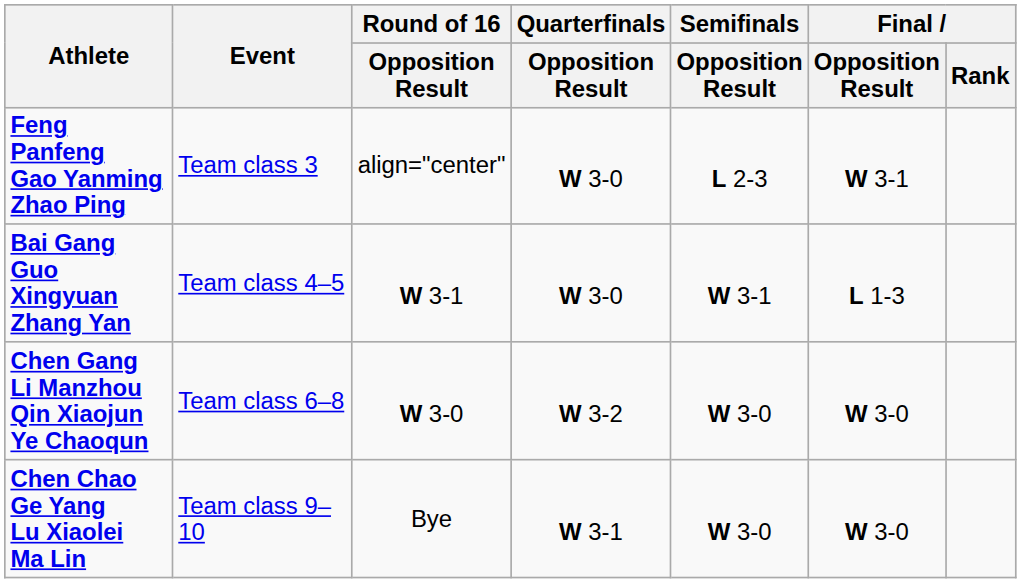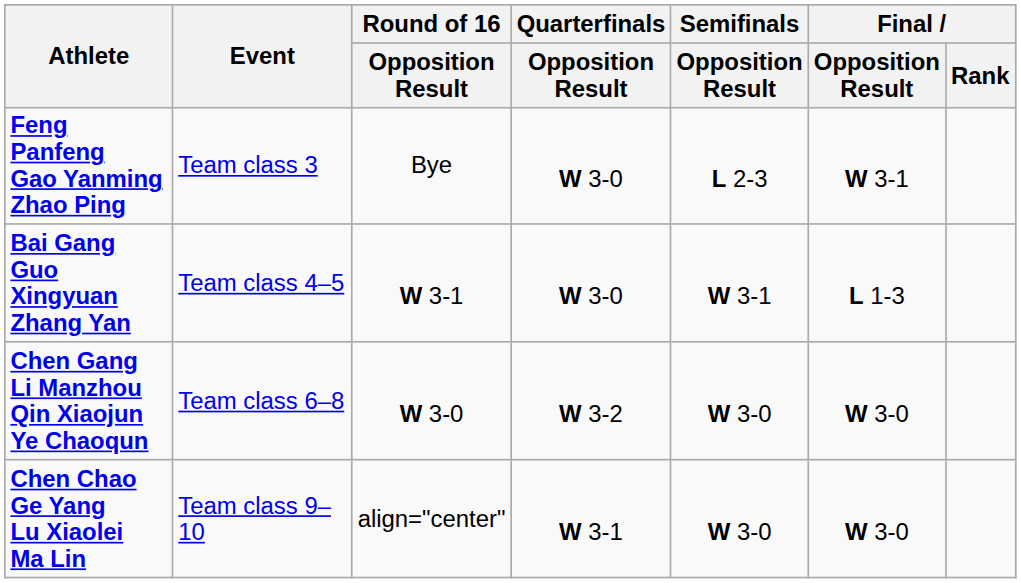(432, 166) align="center" -> (432, 166) Bye
(432, 518) Bye -> (432, 518) align="center"
